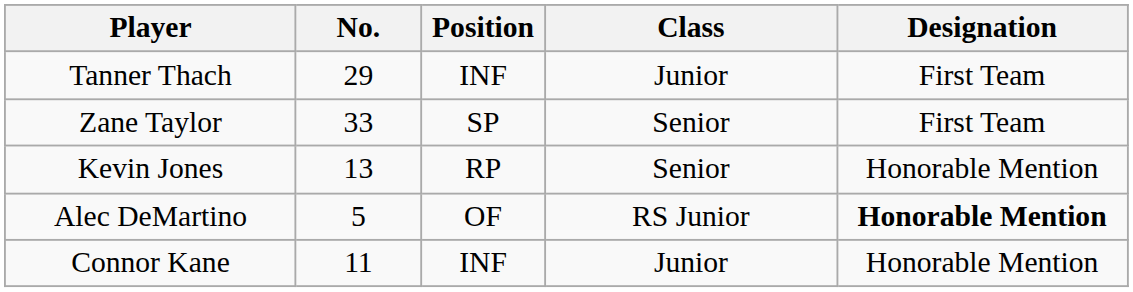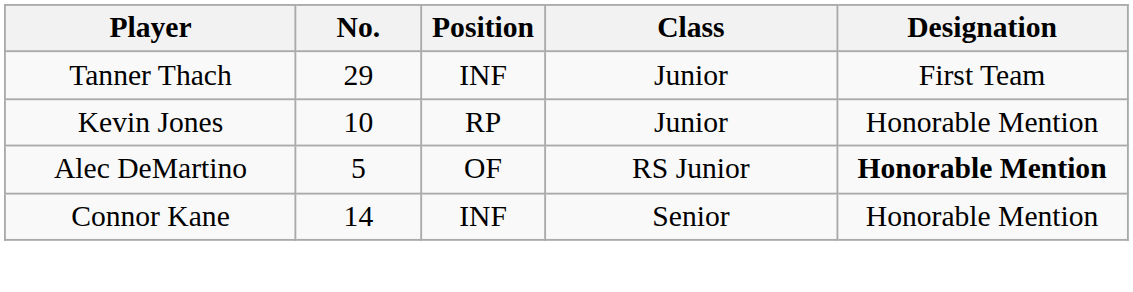- row: (150, 121)
(358, 168) 13 -> (358, 121) 10
(691, 168) Senior -> (691, 121) Junior
(358, 262) 11 -> (358, 215) 14
(691, 262) Junior -> (691, 215) Senior
